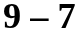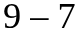(39, 15) bold -> (39, 15) normal
